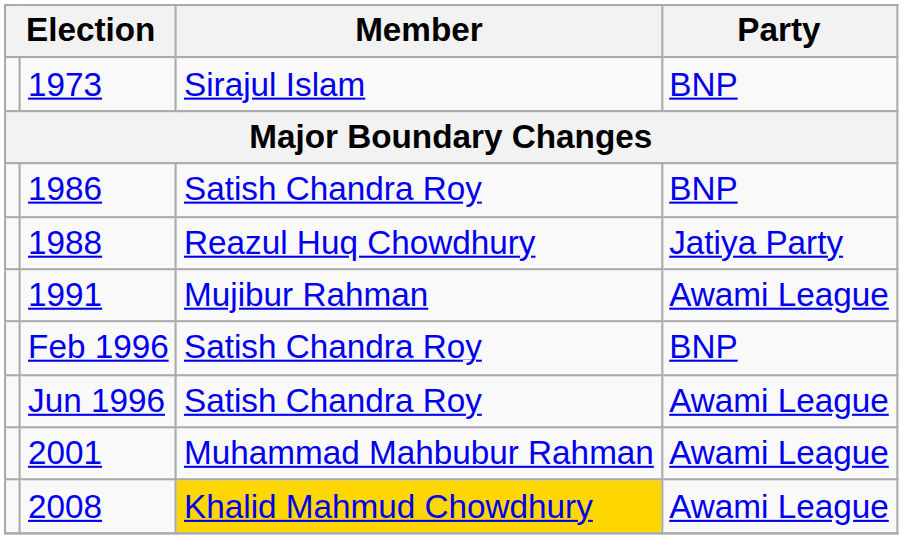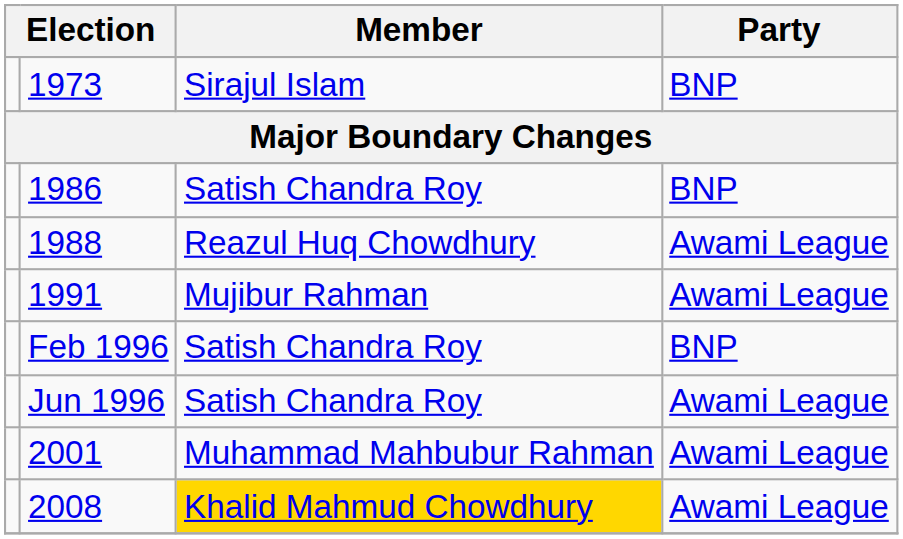(756, 242) Jatiya Party -> (779, 242) Awami League
